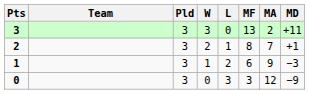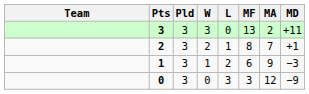columns swapped: (101, 13) <-> (16, 13)
